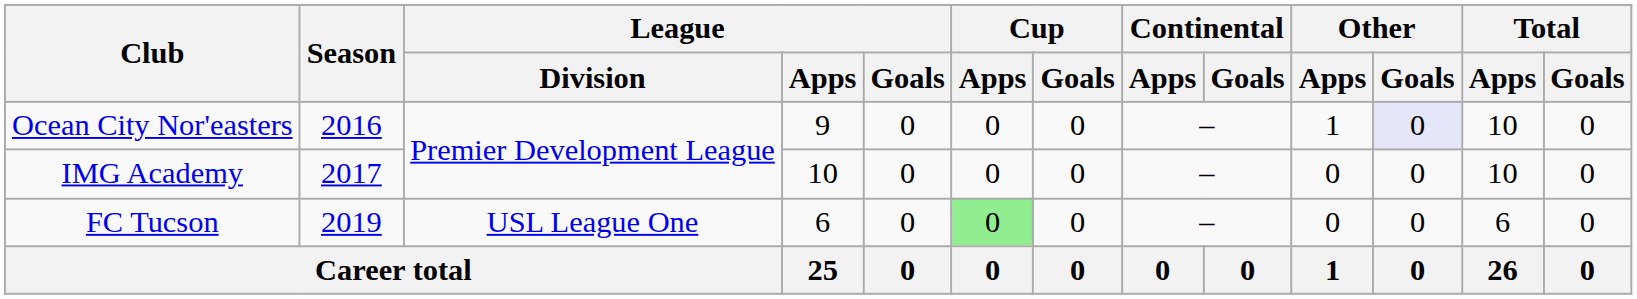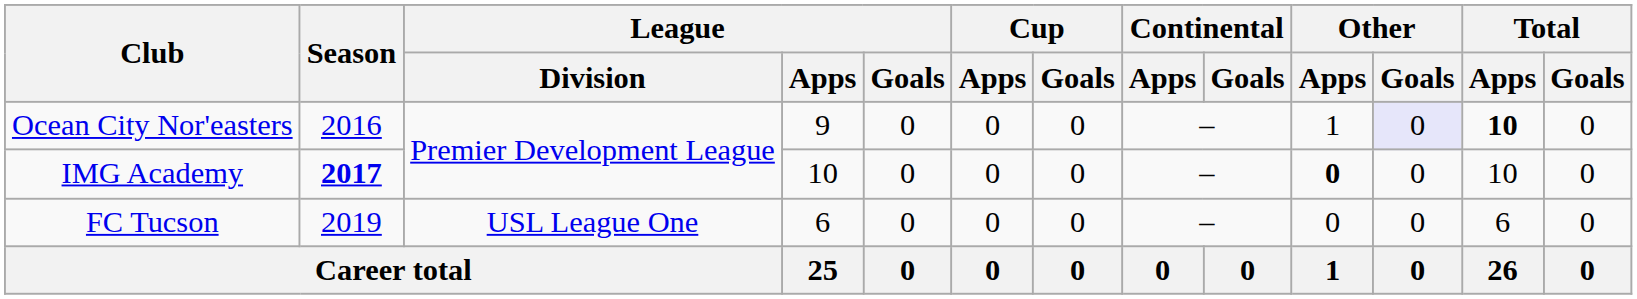(1502, 125) normal -> (1502, 125) bold
(351, 173) normal -> (351, 173) bold
(1333, 173) normal -> (1333, 173) bold
(993, 221) lightgreen background -> (993, 221) no background
